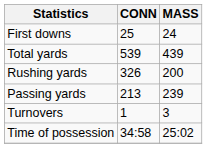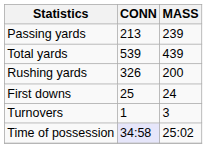rows swapped: (39, 34) <-> (46, 93)
(136, 133) no background -> (136, 133) lavender background
